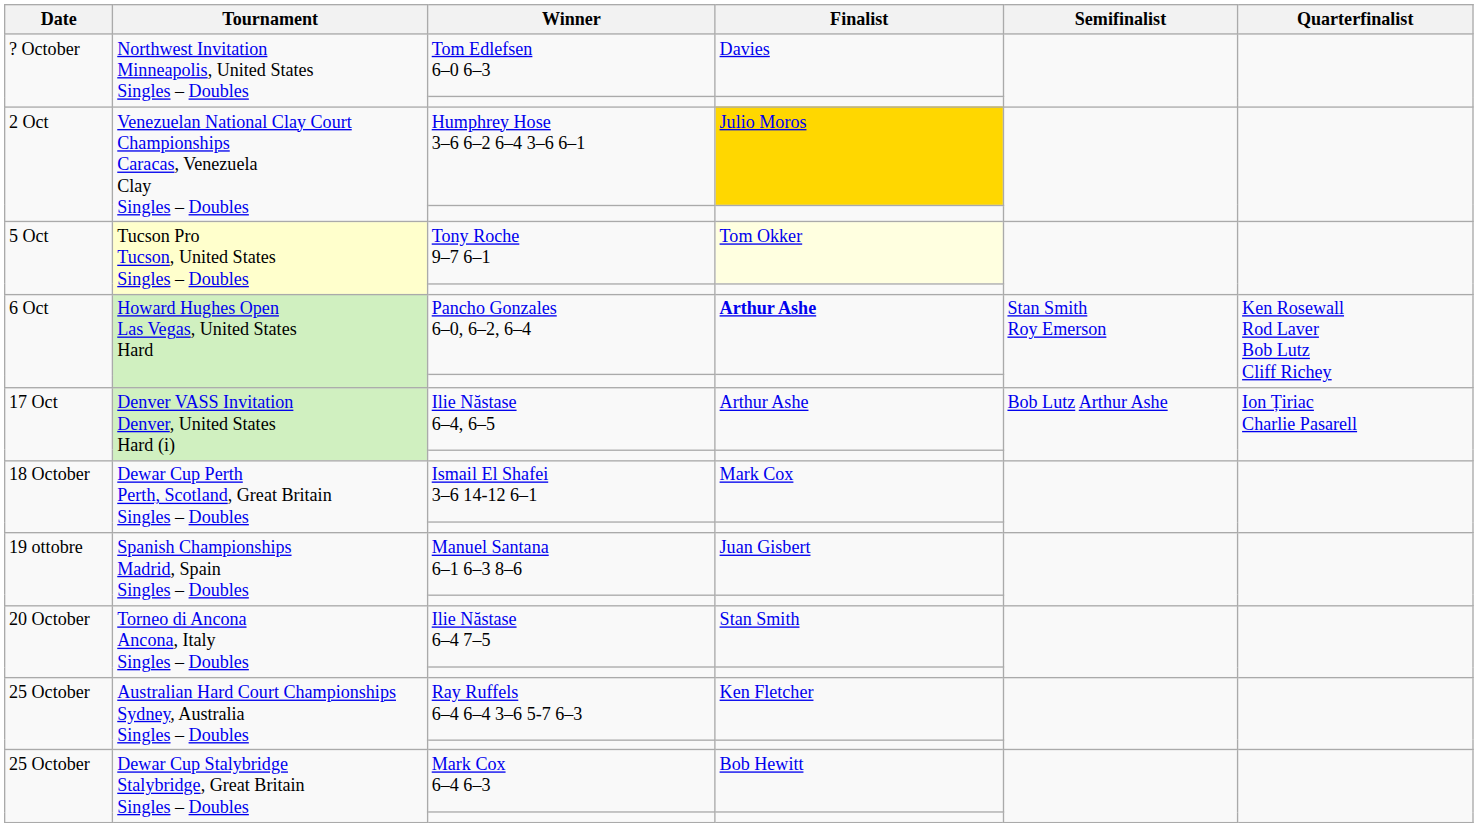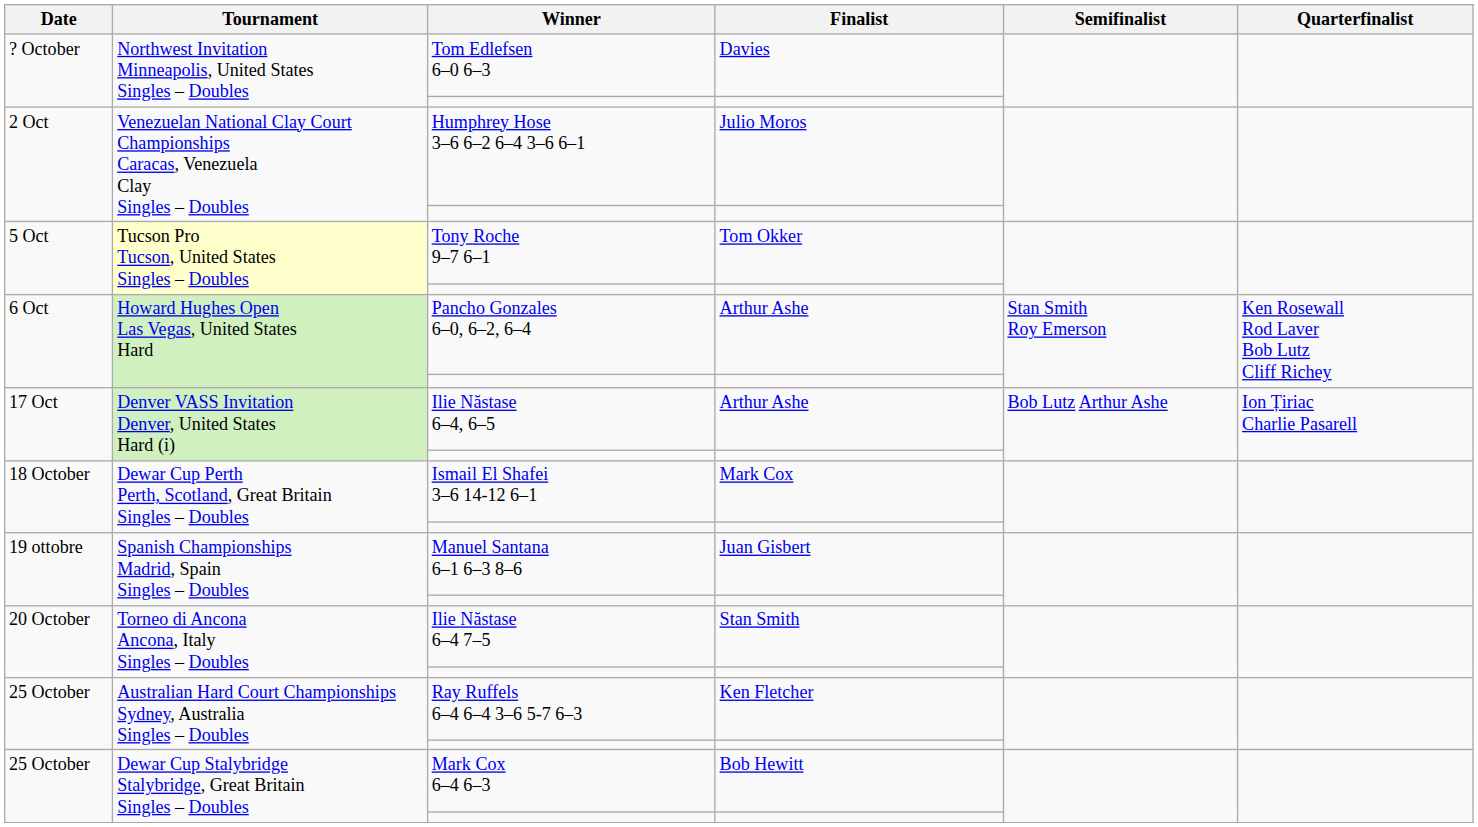(763, 121) gold background -> (763, 121) no background
(761, 236) lightyellow background -> (761, 236) no background
(768, 308) bold -> (764, 308) normal
